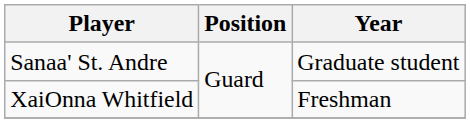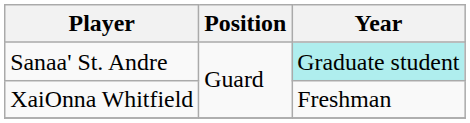(378, 61) no background -> (378, 61) paleturquoise background
